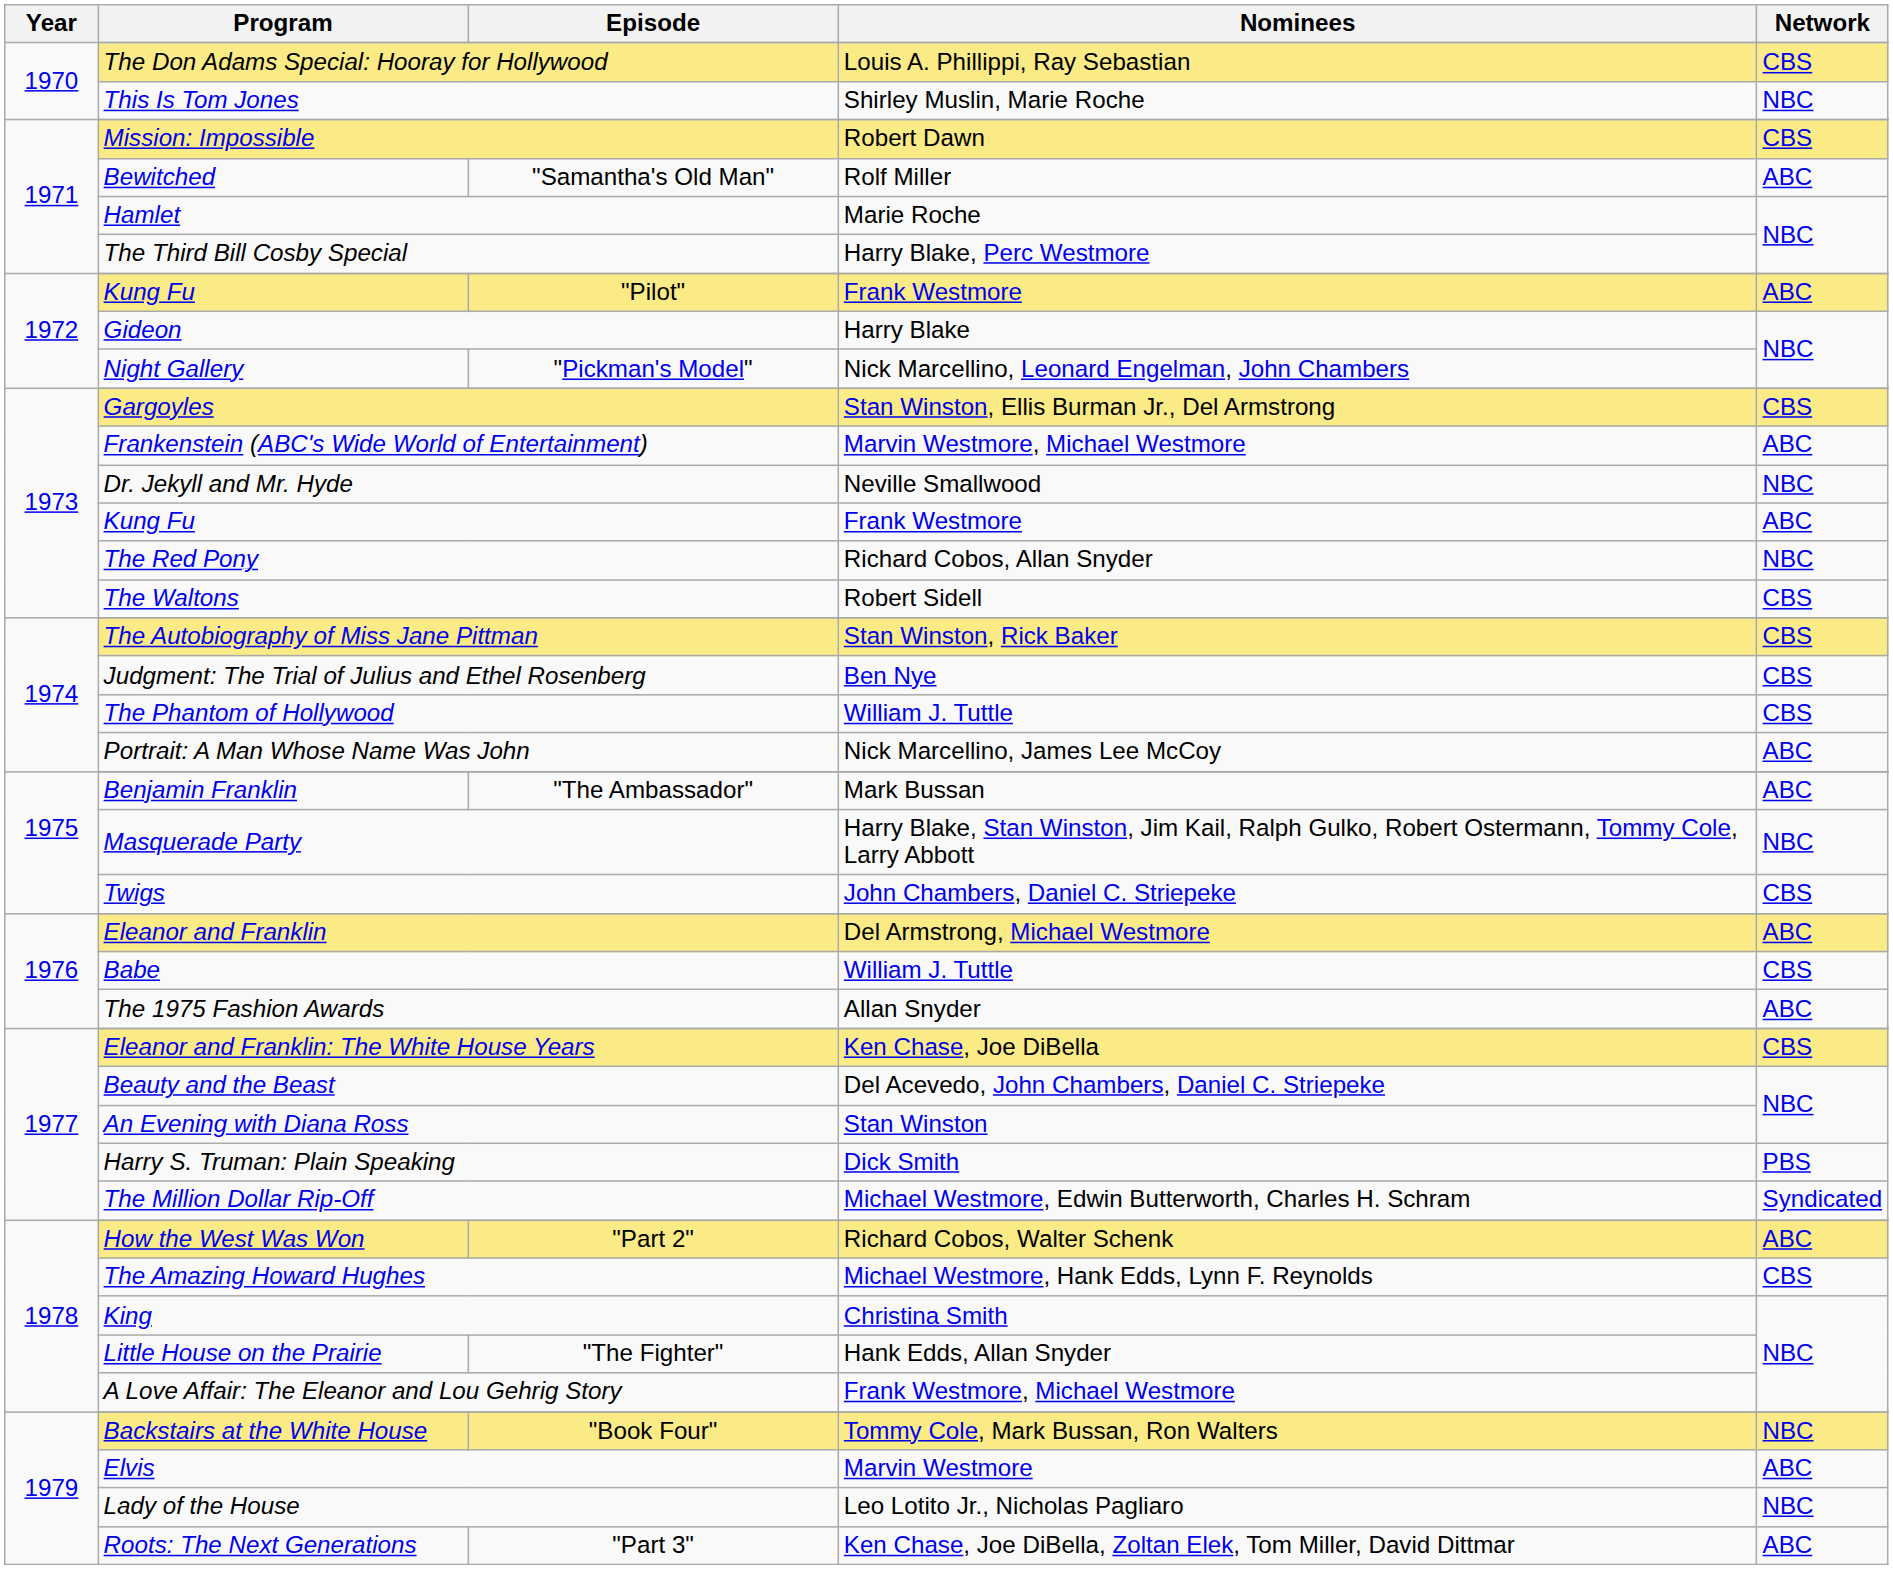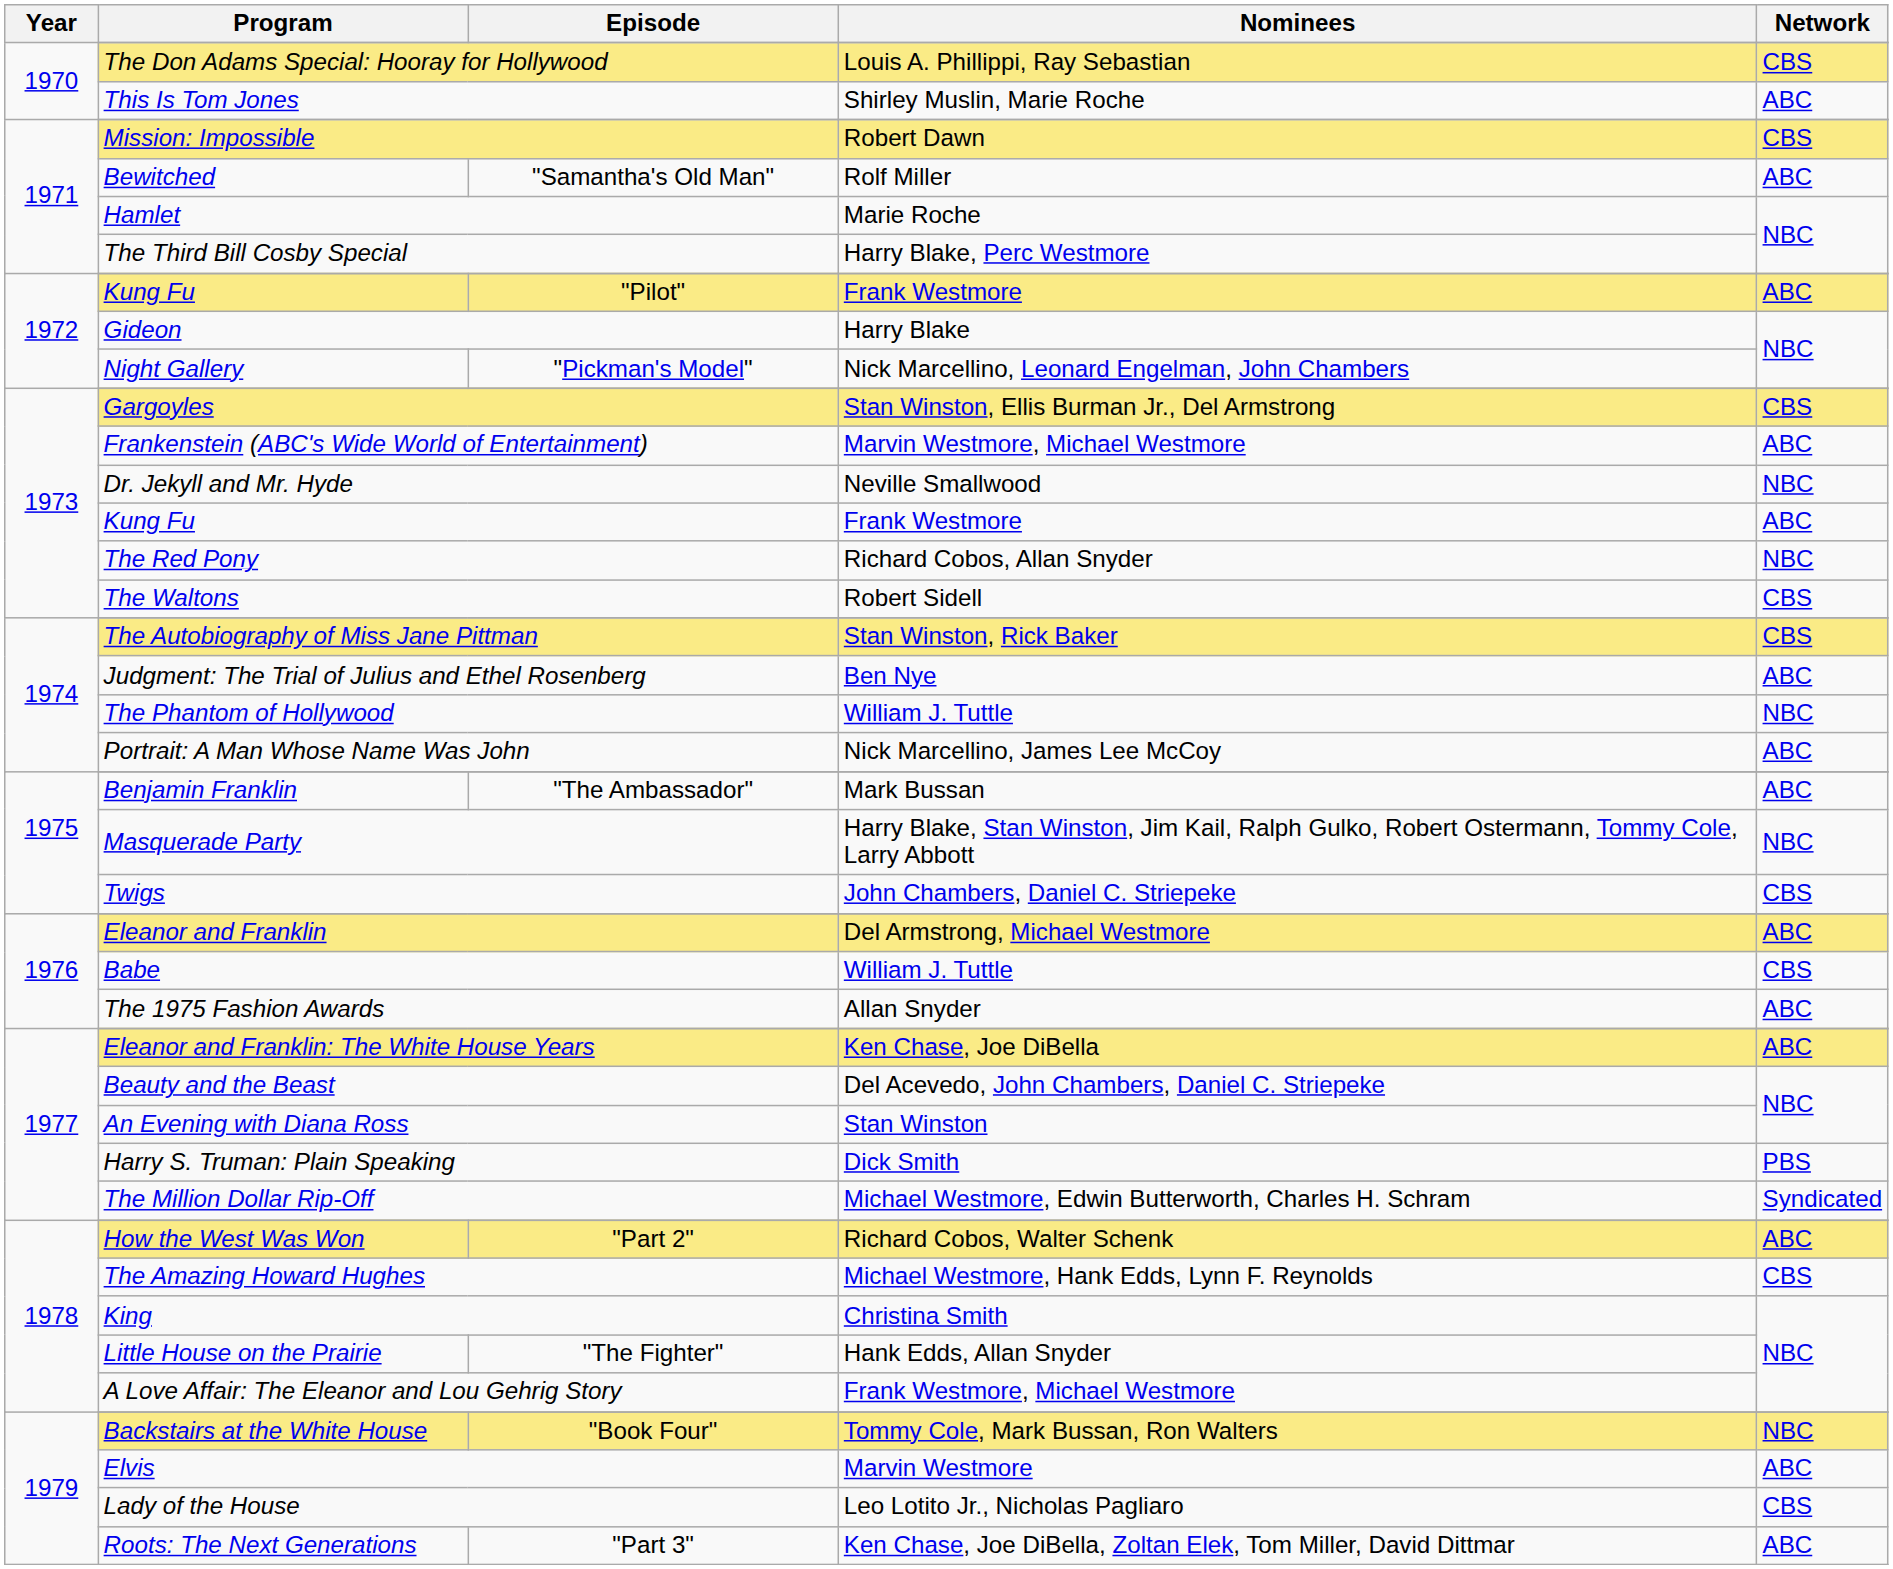(1788, 100) NBC -> (1787, 100) ABC
(1787, 675) CBS -> (1787, 675) ABC
(1787, 713) CBS -> (1788, 713) NBC
(1787, 1047) CBS -> (1787, 1047) ABC
(1788, 1506) NBC -> (1787, 1506) CBS
